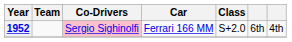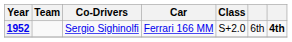(102, 29) pink background -> (102, 29) no background
(276, 29) normal -> (277, 29) bold
